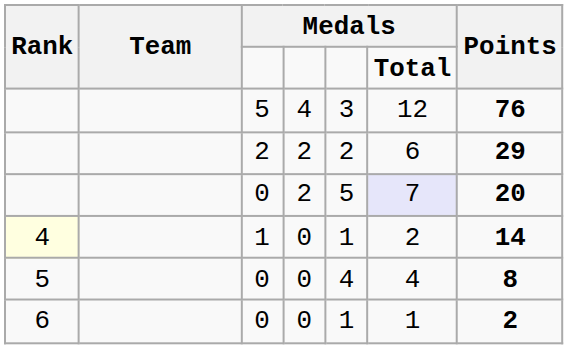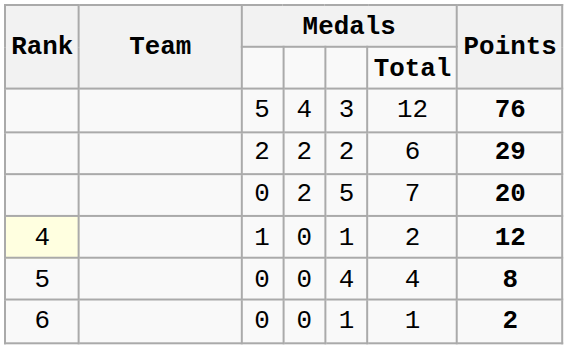(412, 195) lavender background -> (412, 195) no background
(510, 237) 14 -> (510, 237) 12
